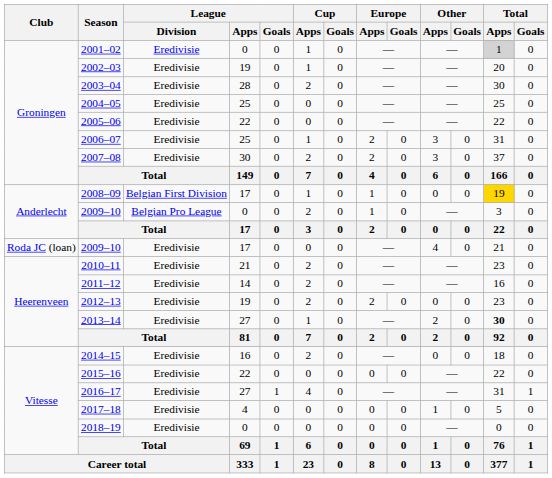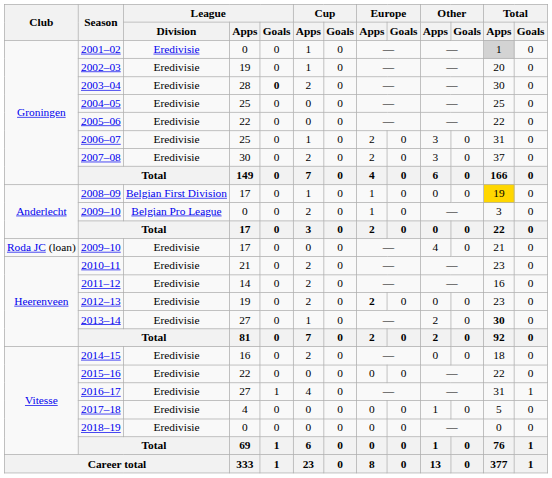(277, 85) normal -> (277, 85) bold
(372, 301) normal -> (372, 301) bold
